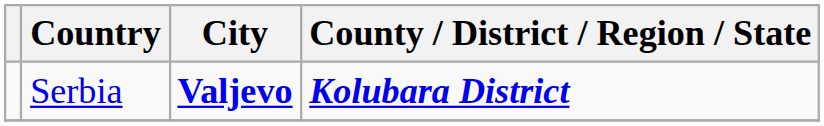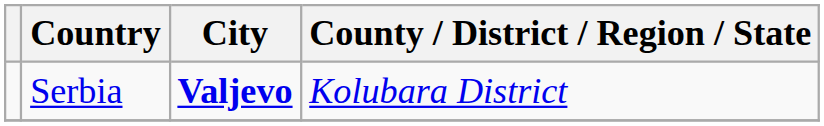(439, 90) bold -> (438, 90) normal
